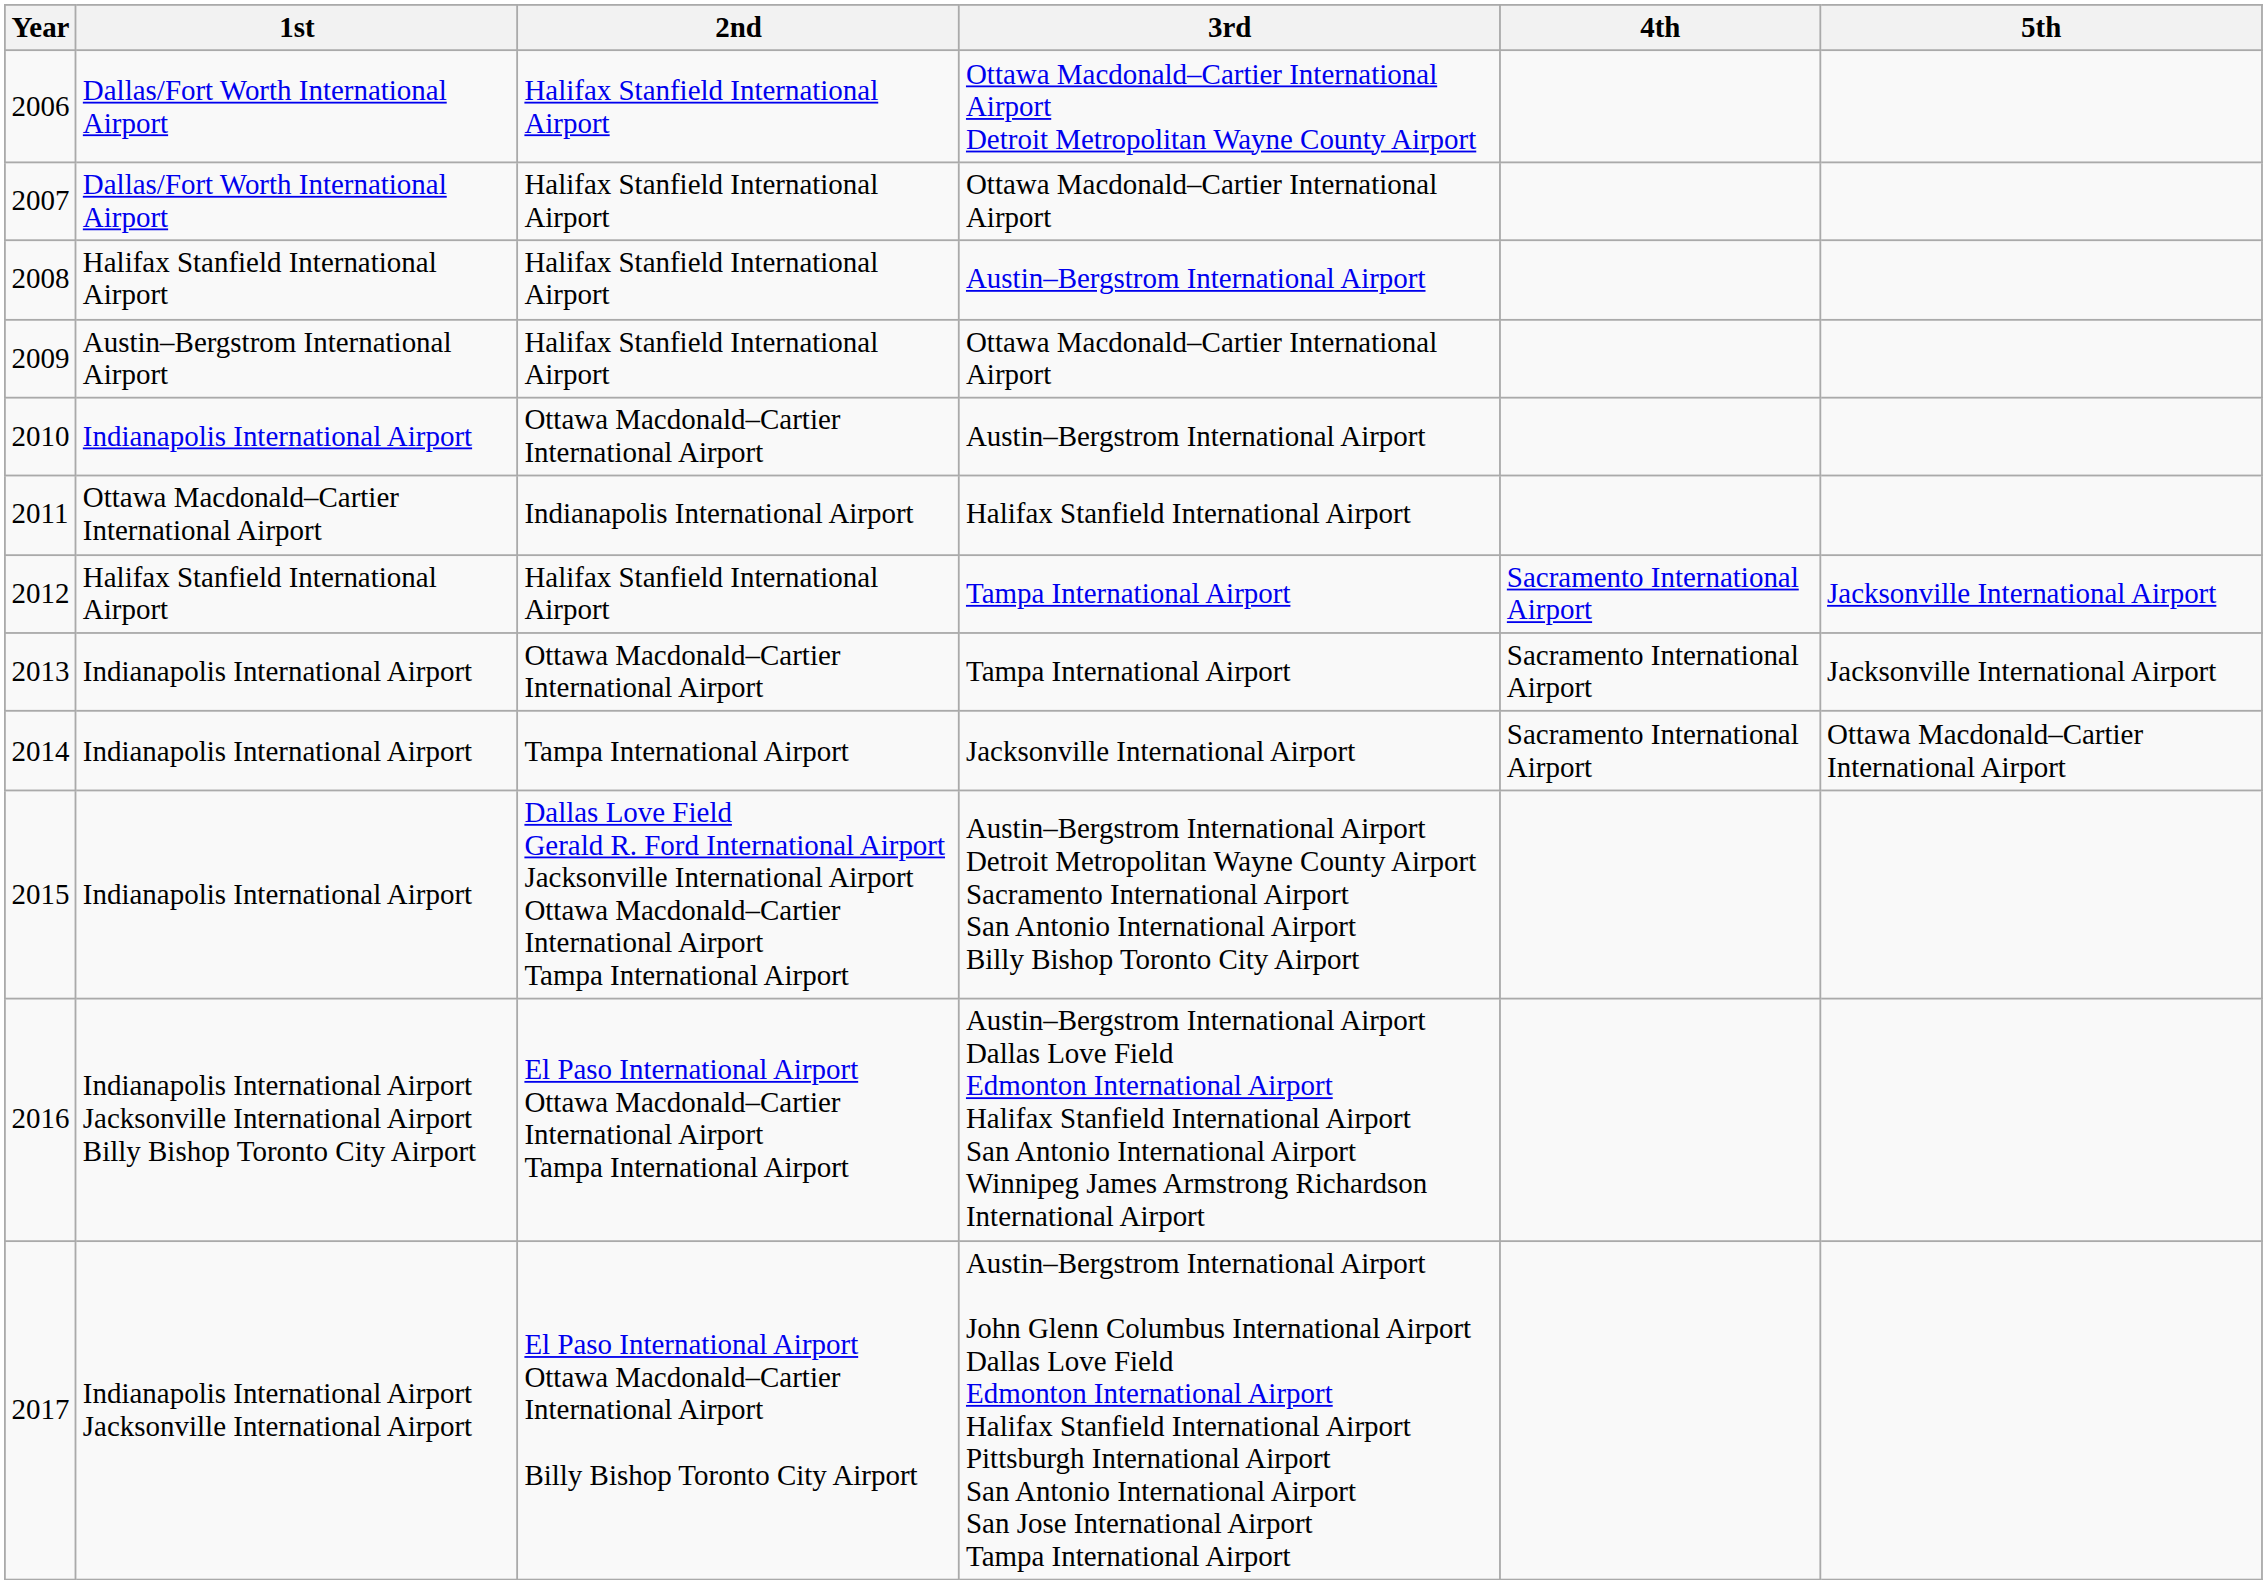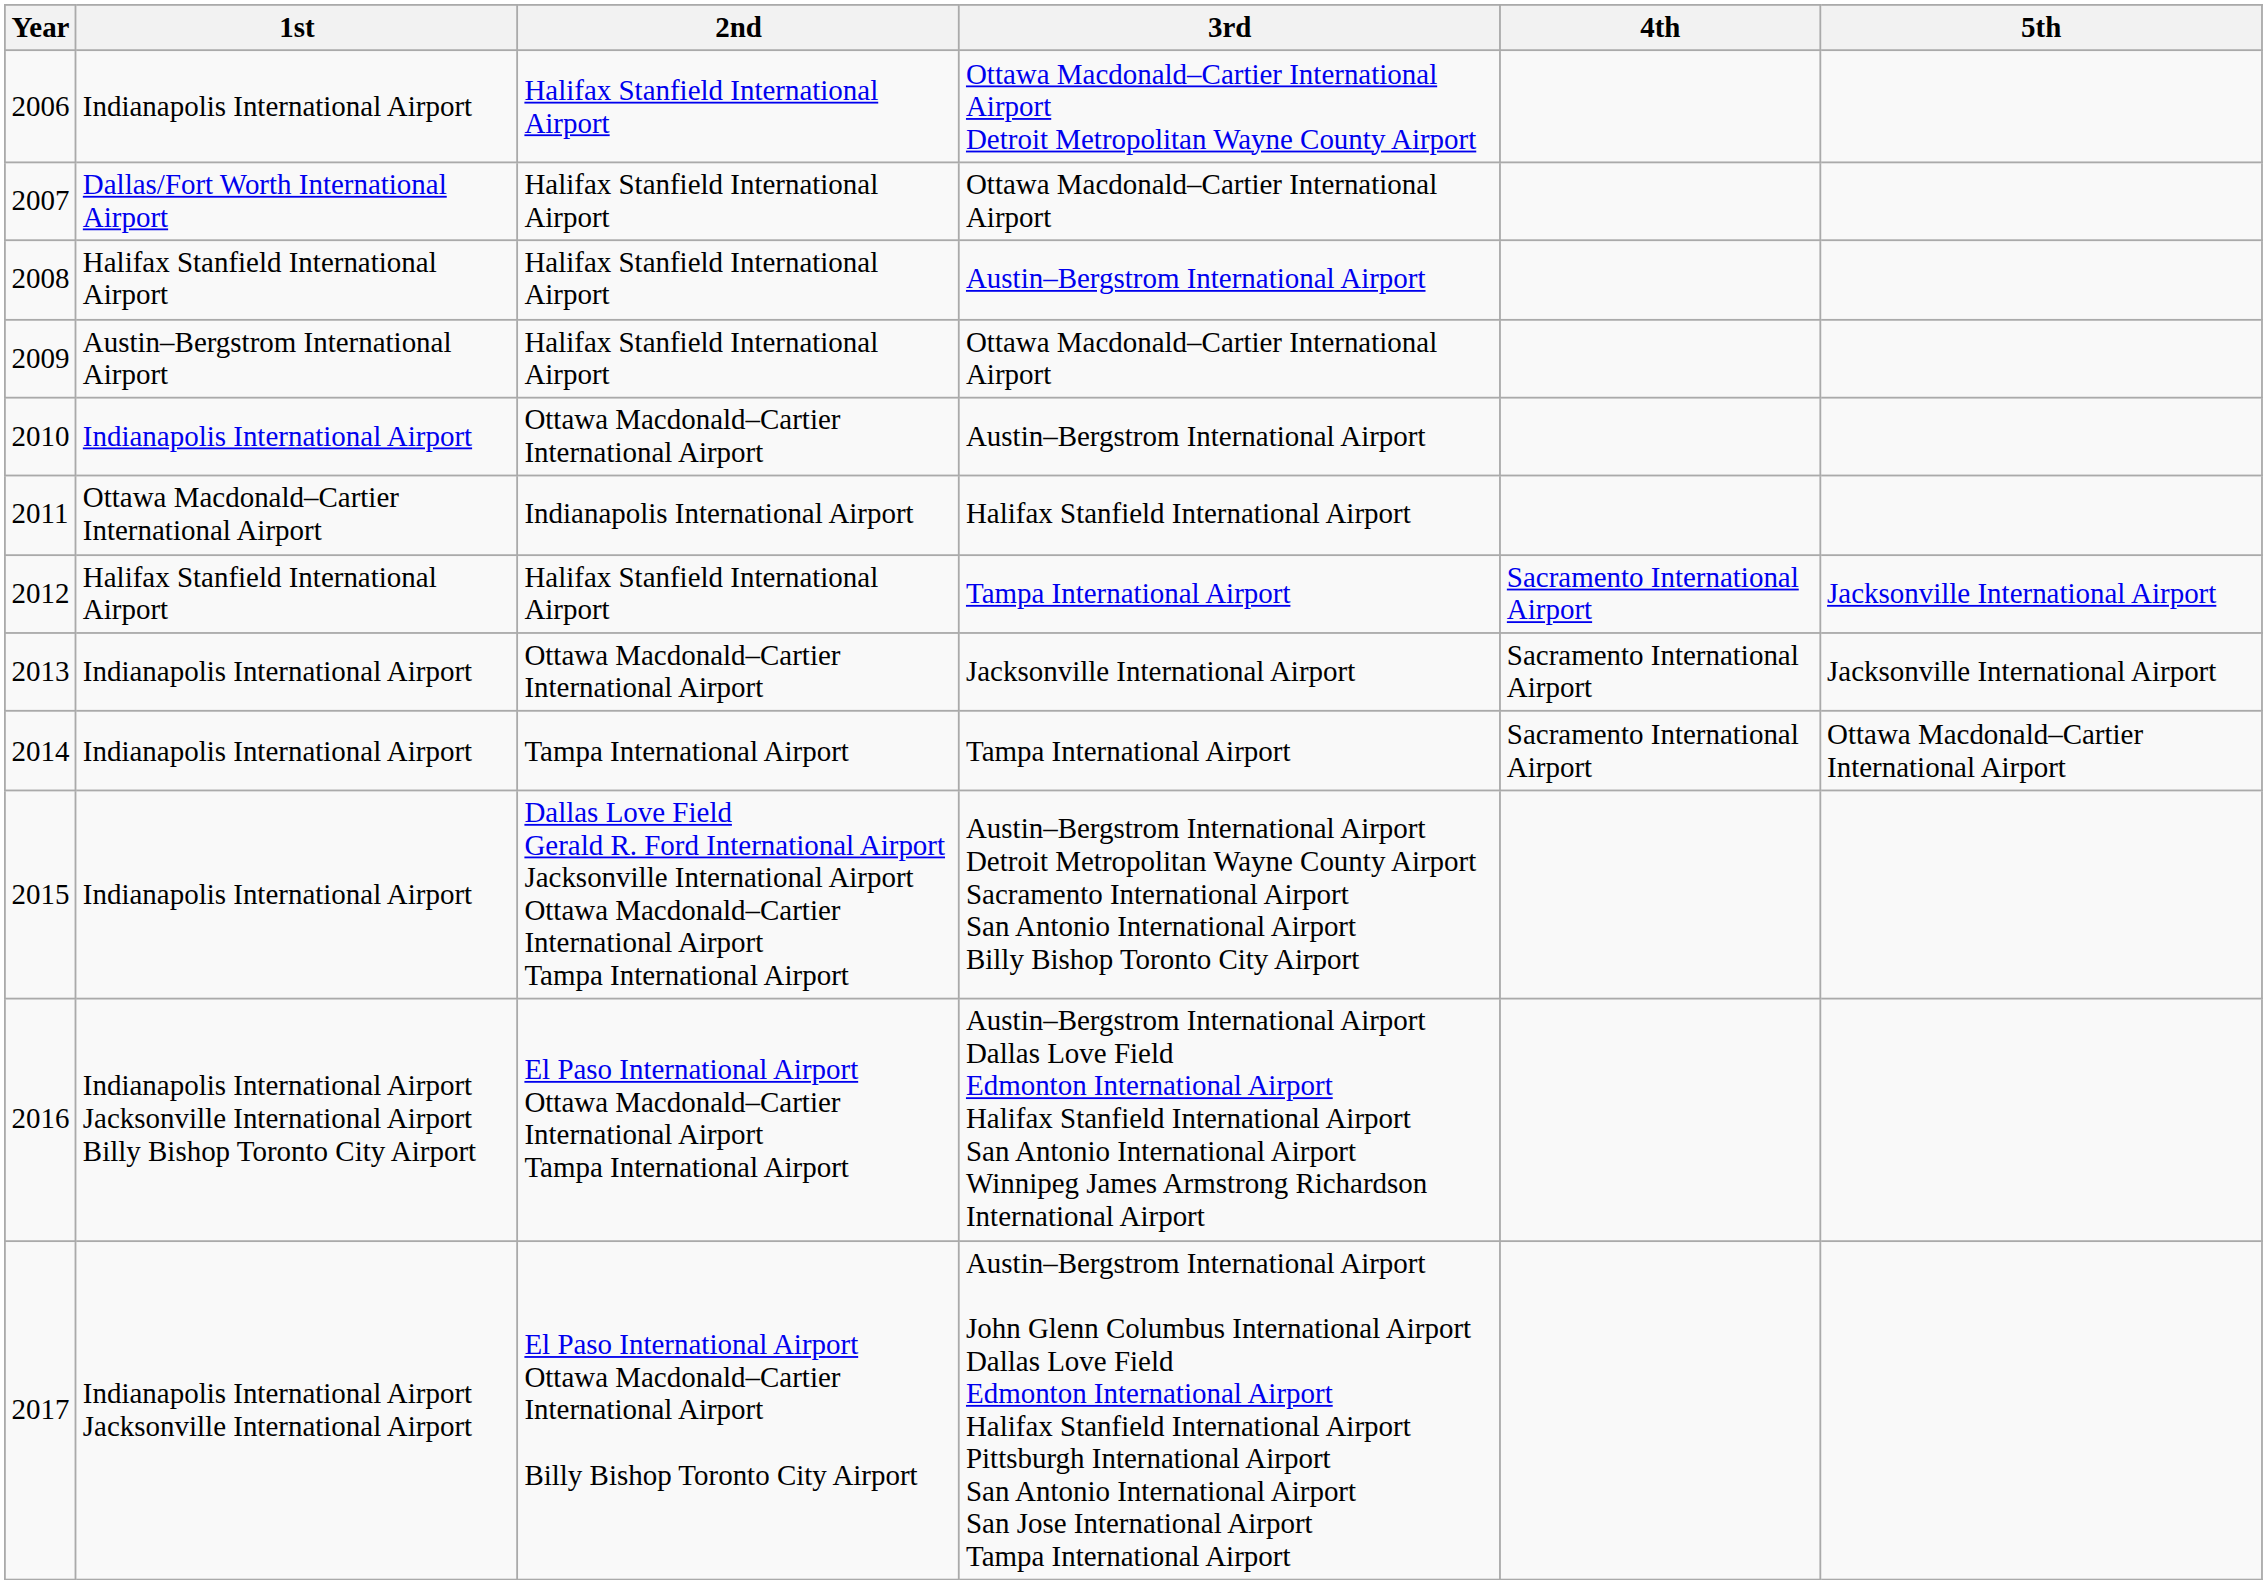(265, 105) Dallas/Fort Worth International Airport -> (277, 105) Indianapolis International Airport
(1128, 671) Tampa International Airport -> (1161, 671) Jacksonville International Airport
(1161, 750) Jacksonville International Airport -> (1128, 750) Tampa International Airport
